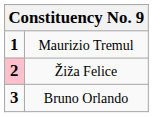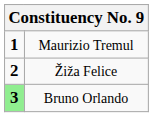(14, 71) pink background -> (14, 71) no background
(14, 97) no background -> (14, 97) lightgreen background
